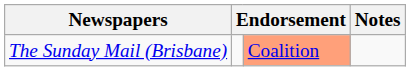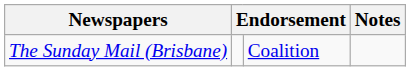(283, 50) lightsalmon background -> (283, 50) no background
